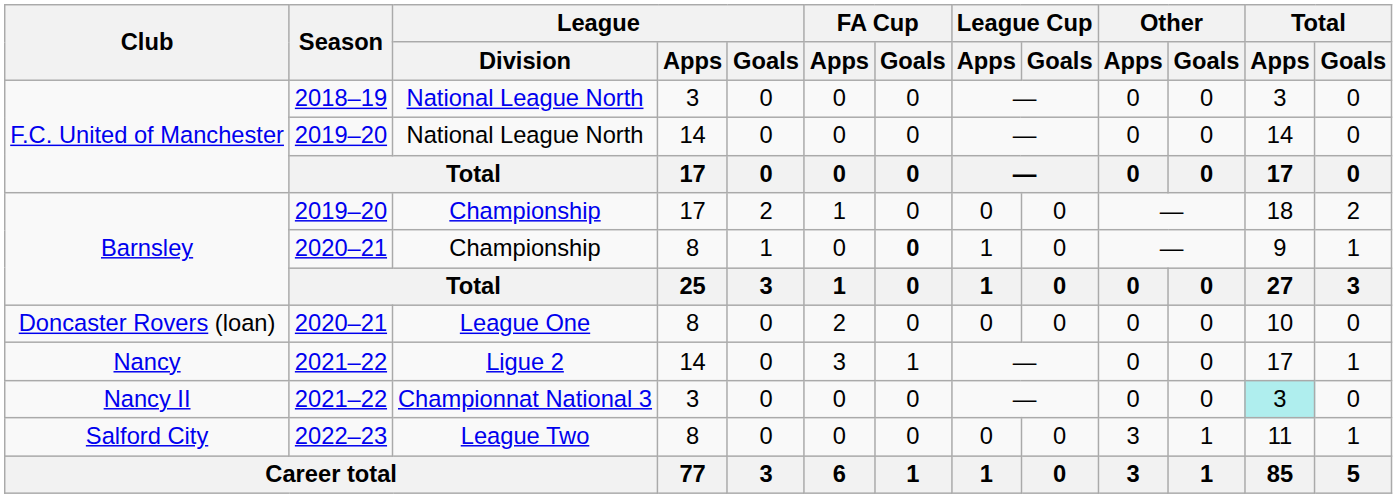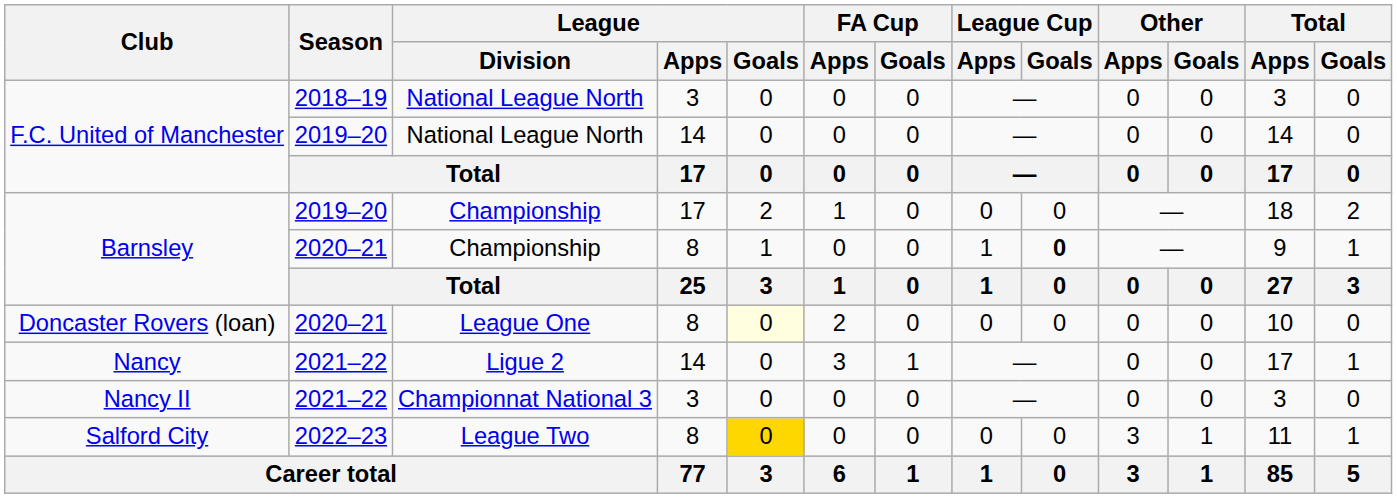(913, 248) bold -> (913, 248) normal
(1060, 248) normal -> (1060, 248) bold
(766, 323) no background -> (766, 323) lightyellow background
(1280, 398) paleturquoise background -> (1280, 398) no background
(766, 436) no background -> (766, 436) gold background
